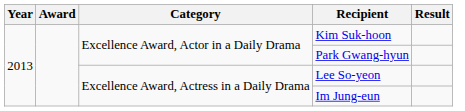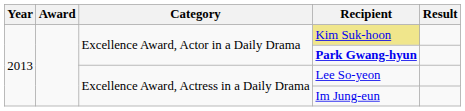(353, 34) no background -> (353, 34) khaki background
(362, 55) normal -> (366, 55) bold
